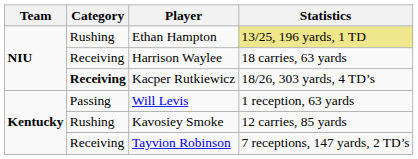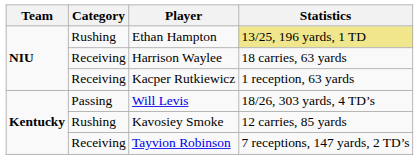(98, 79) bold -> (98, 79) normal
(308, 79) 18/26, 303 yards, 4 TD’s -> (298, 79) 1 reception, 63 yards
(298, 100) 1 reception, 63 yards -> (308, 100) 18/26, 303 yards, 4 TD’s
